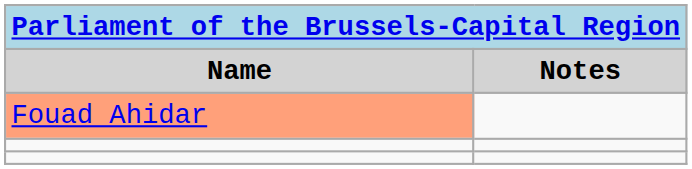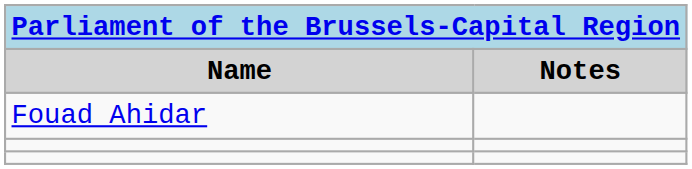(109, 116) lightsalmon background -> (109, 116) no background
